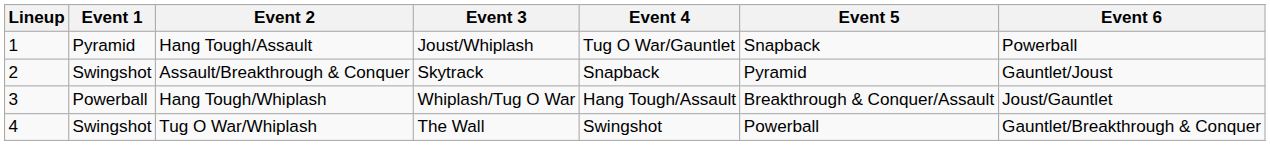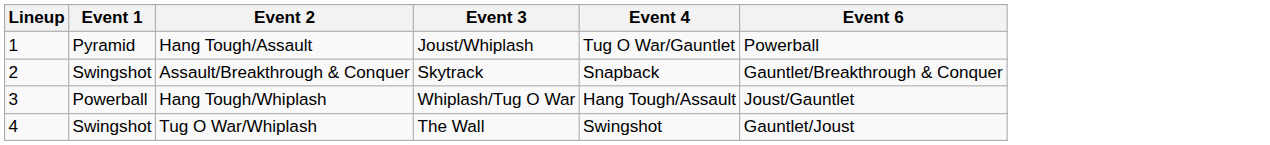- column: (869, 18)
(1057, 72) Gauntlet/Joust -> (873, 72) Gauntlet/Breakthrough & Conquer
(1131, 126) Gauntlet/Breakthrough & Conquer -> (799, 126) Gauntlet/Joust
